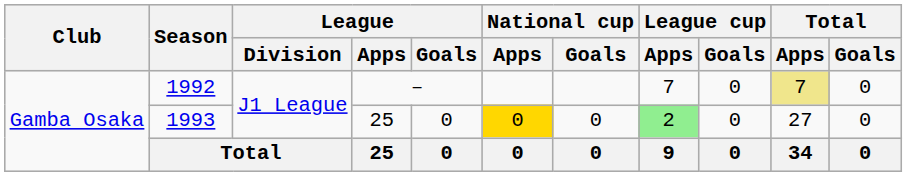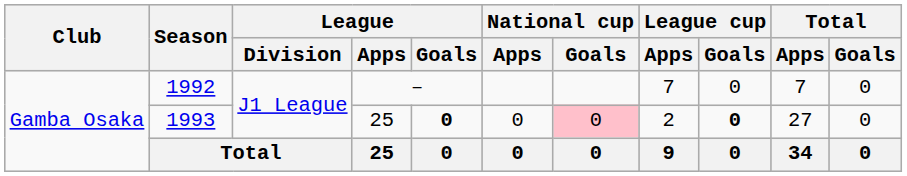(800, 88) khaki background -> (800, 88) no background
(447, 121) normal -> (447, 121) bold
(518, 121) gold background -> (518, 121) no background
(596, 121) no background -> (596, 121) pink background
(669, 121) lightgreen background -> (669, 121) no background
(735, 121) normal -> (735, 121) bold
